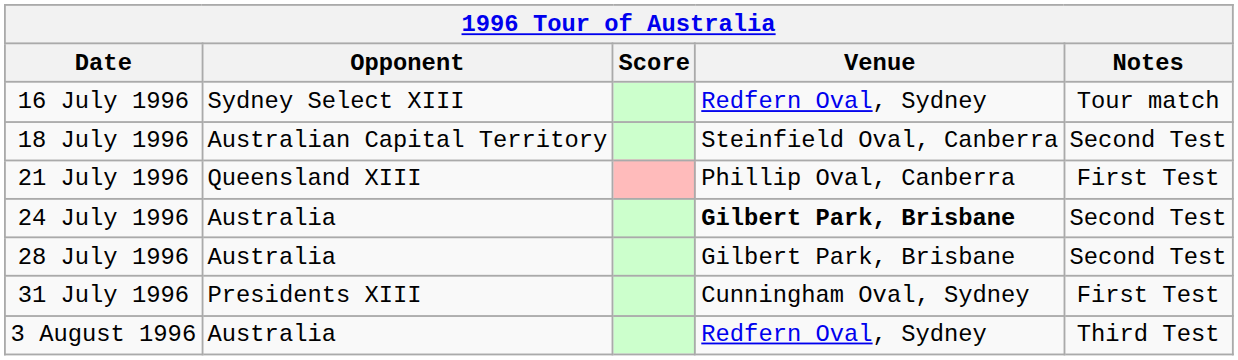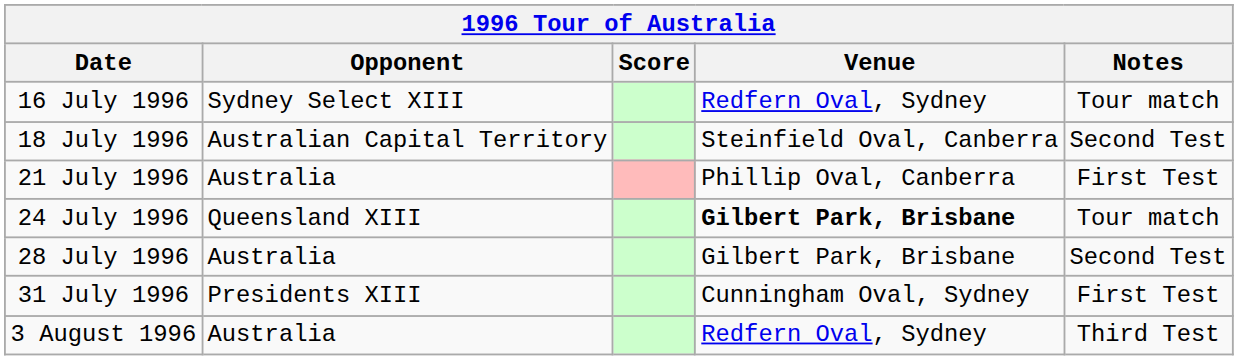(315, 179) Queensland XIII -> (272, 179) Australia
(272, 218) Australia -> (315, 218) Queensland XIII
(1148, 218) Second Test -> (1148, 218) Tour match
